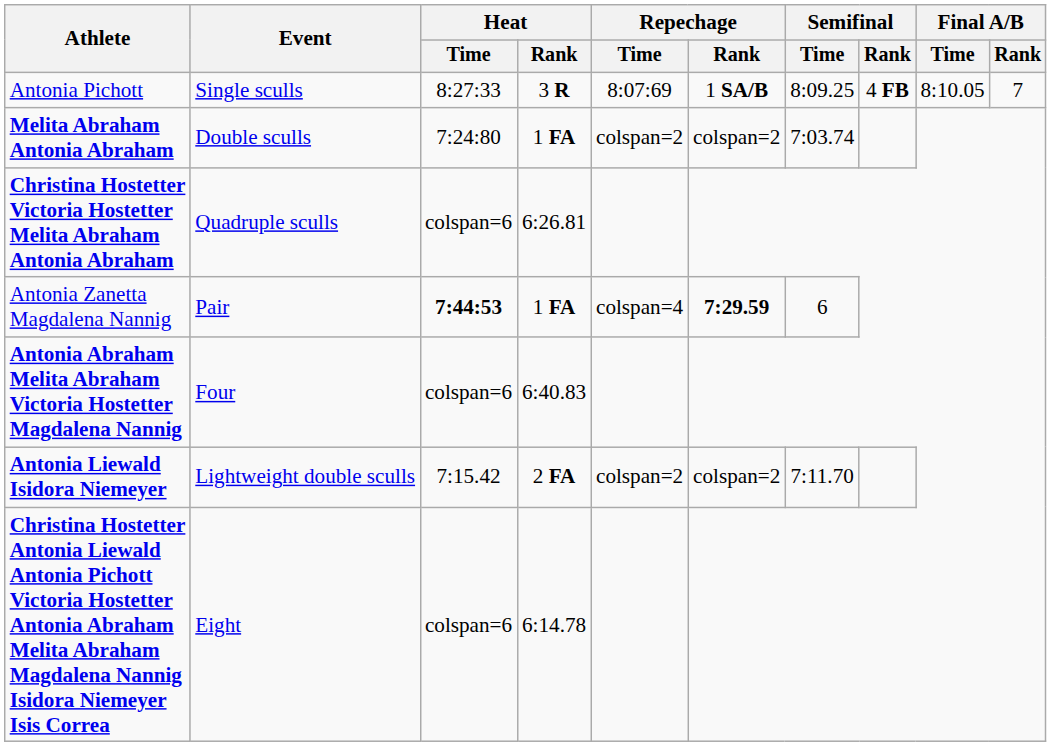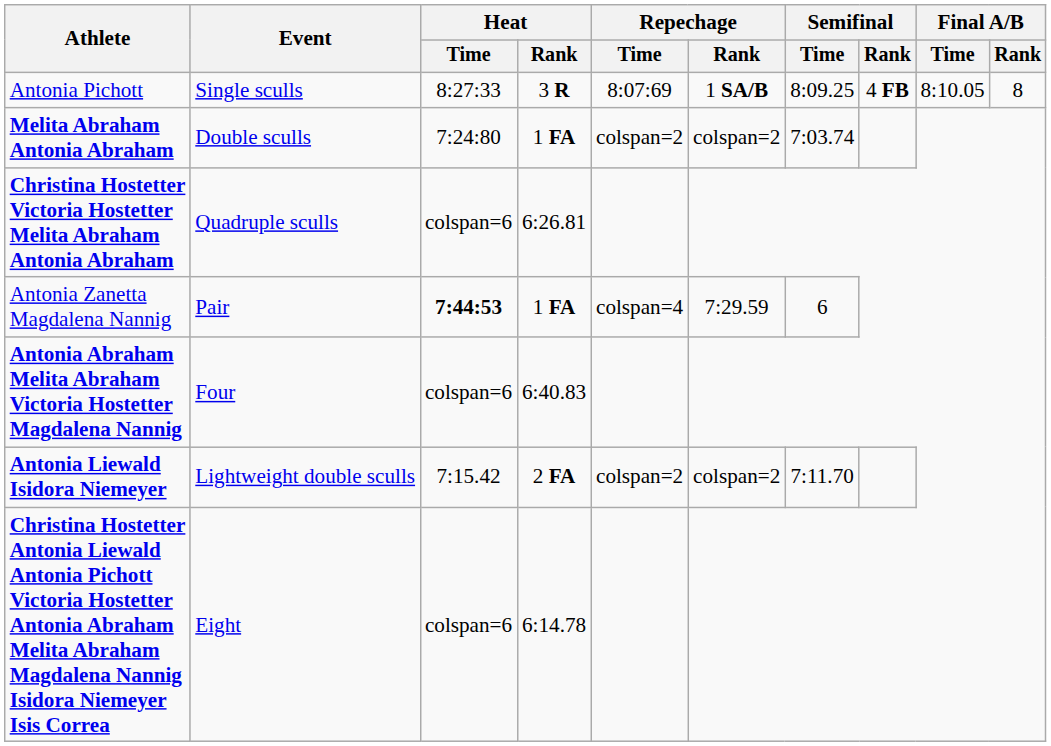(1018, 90) 7 -> (1018, 90) 8
(737, 307) bold -> (737, 307) normal
